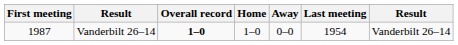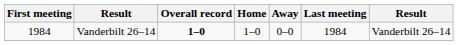(39, 31) 1987 -> (39, 31) 1984
(335, 31) 1954 -> (335, 31) 1984
